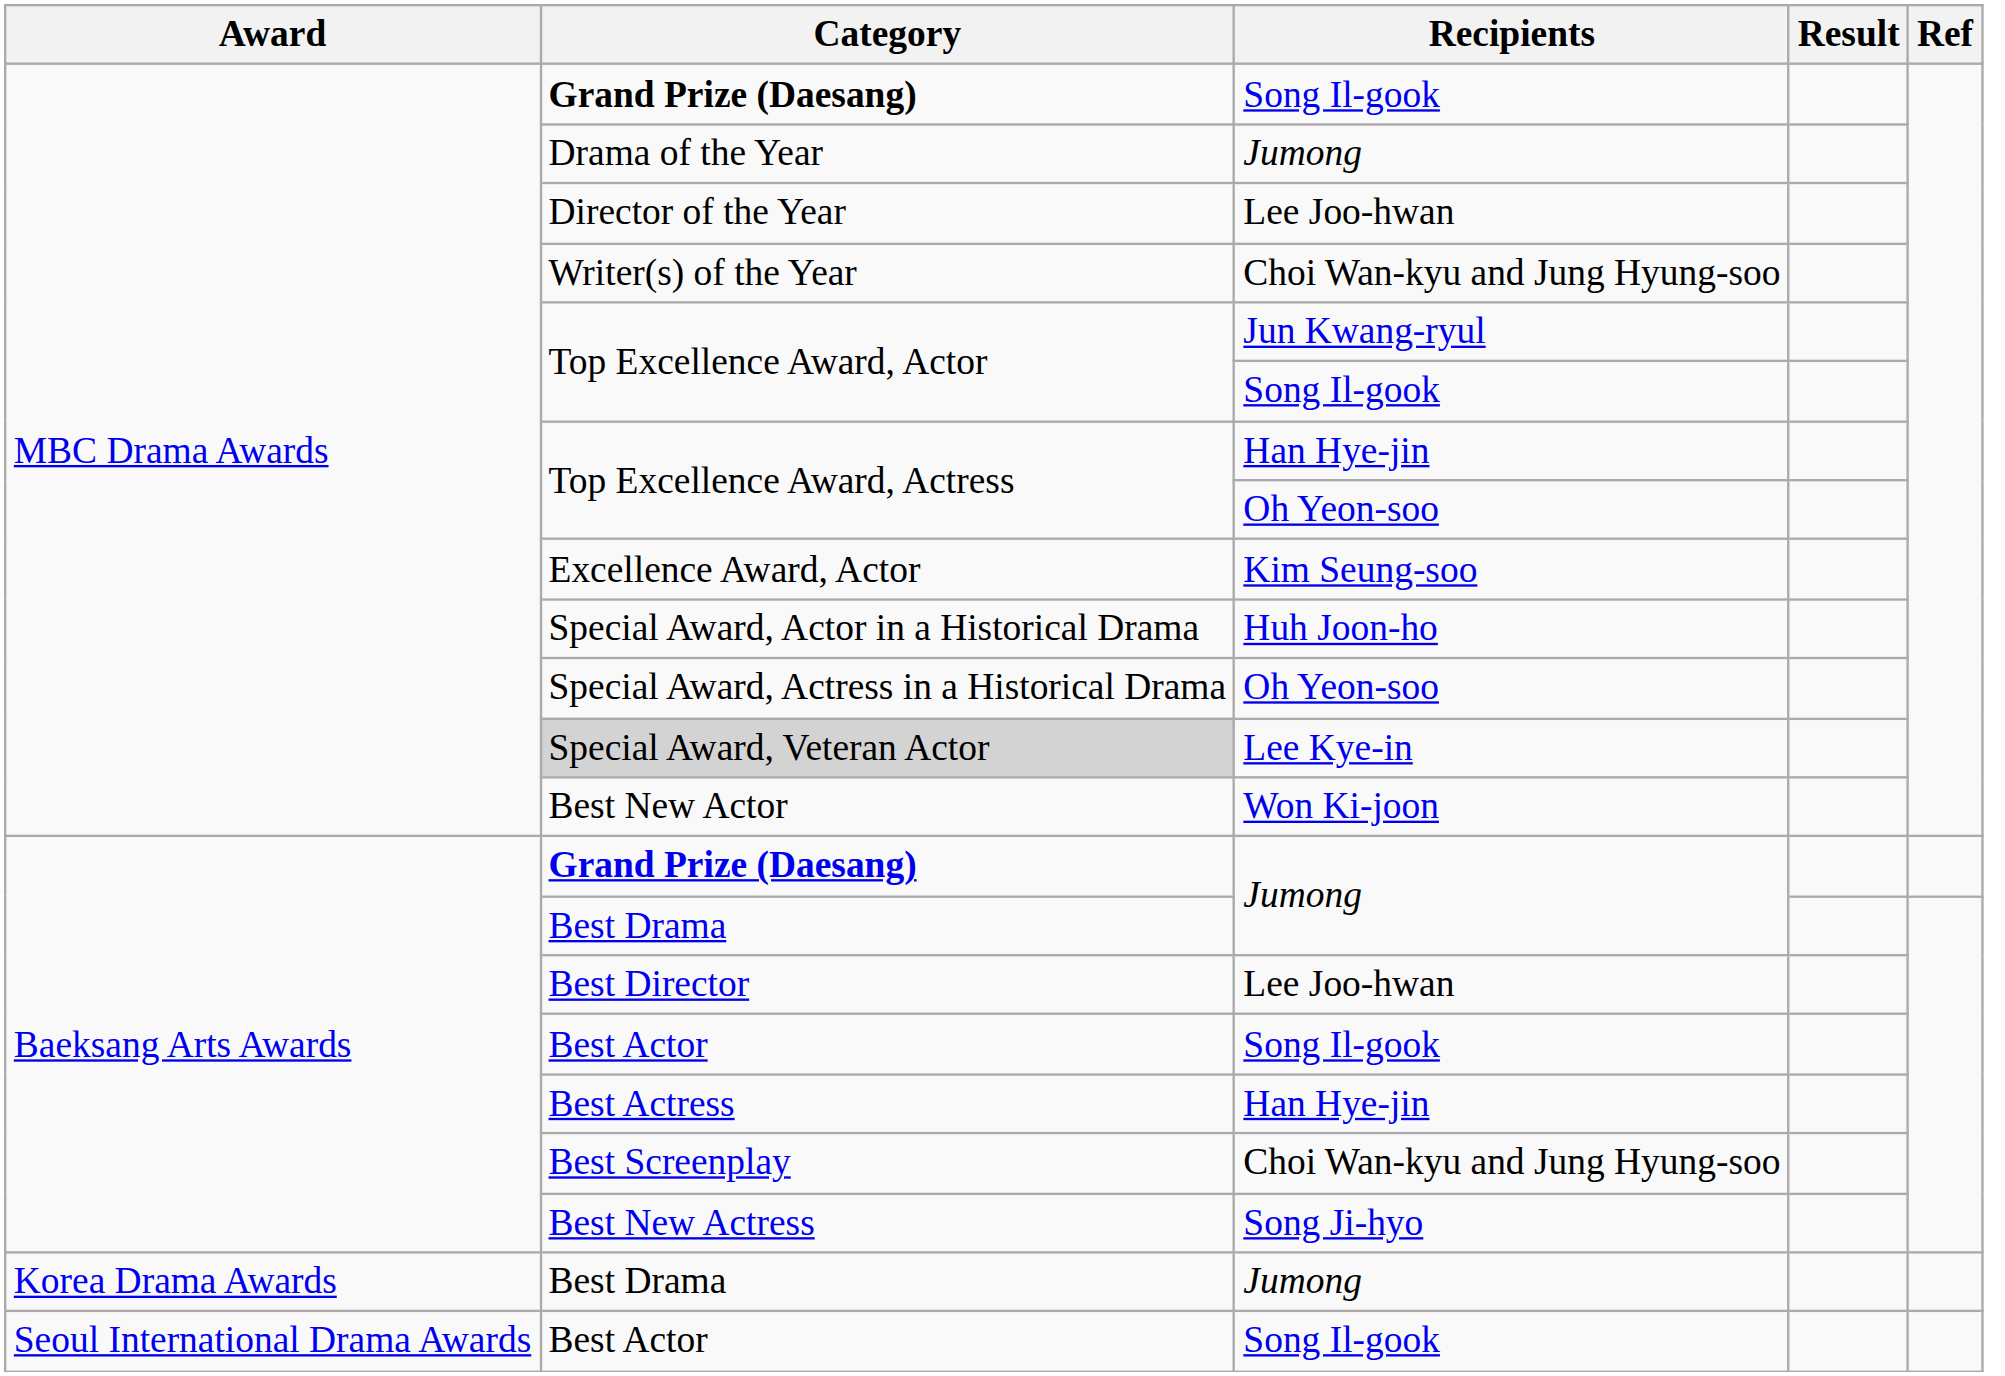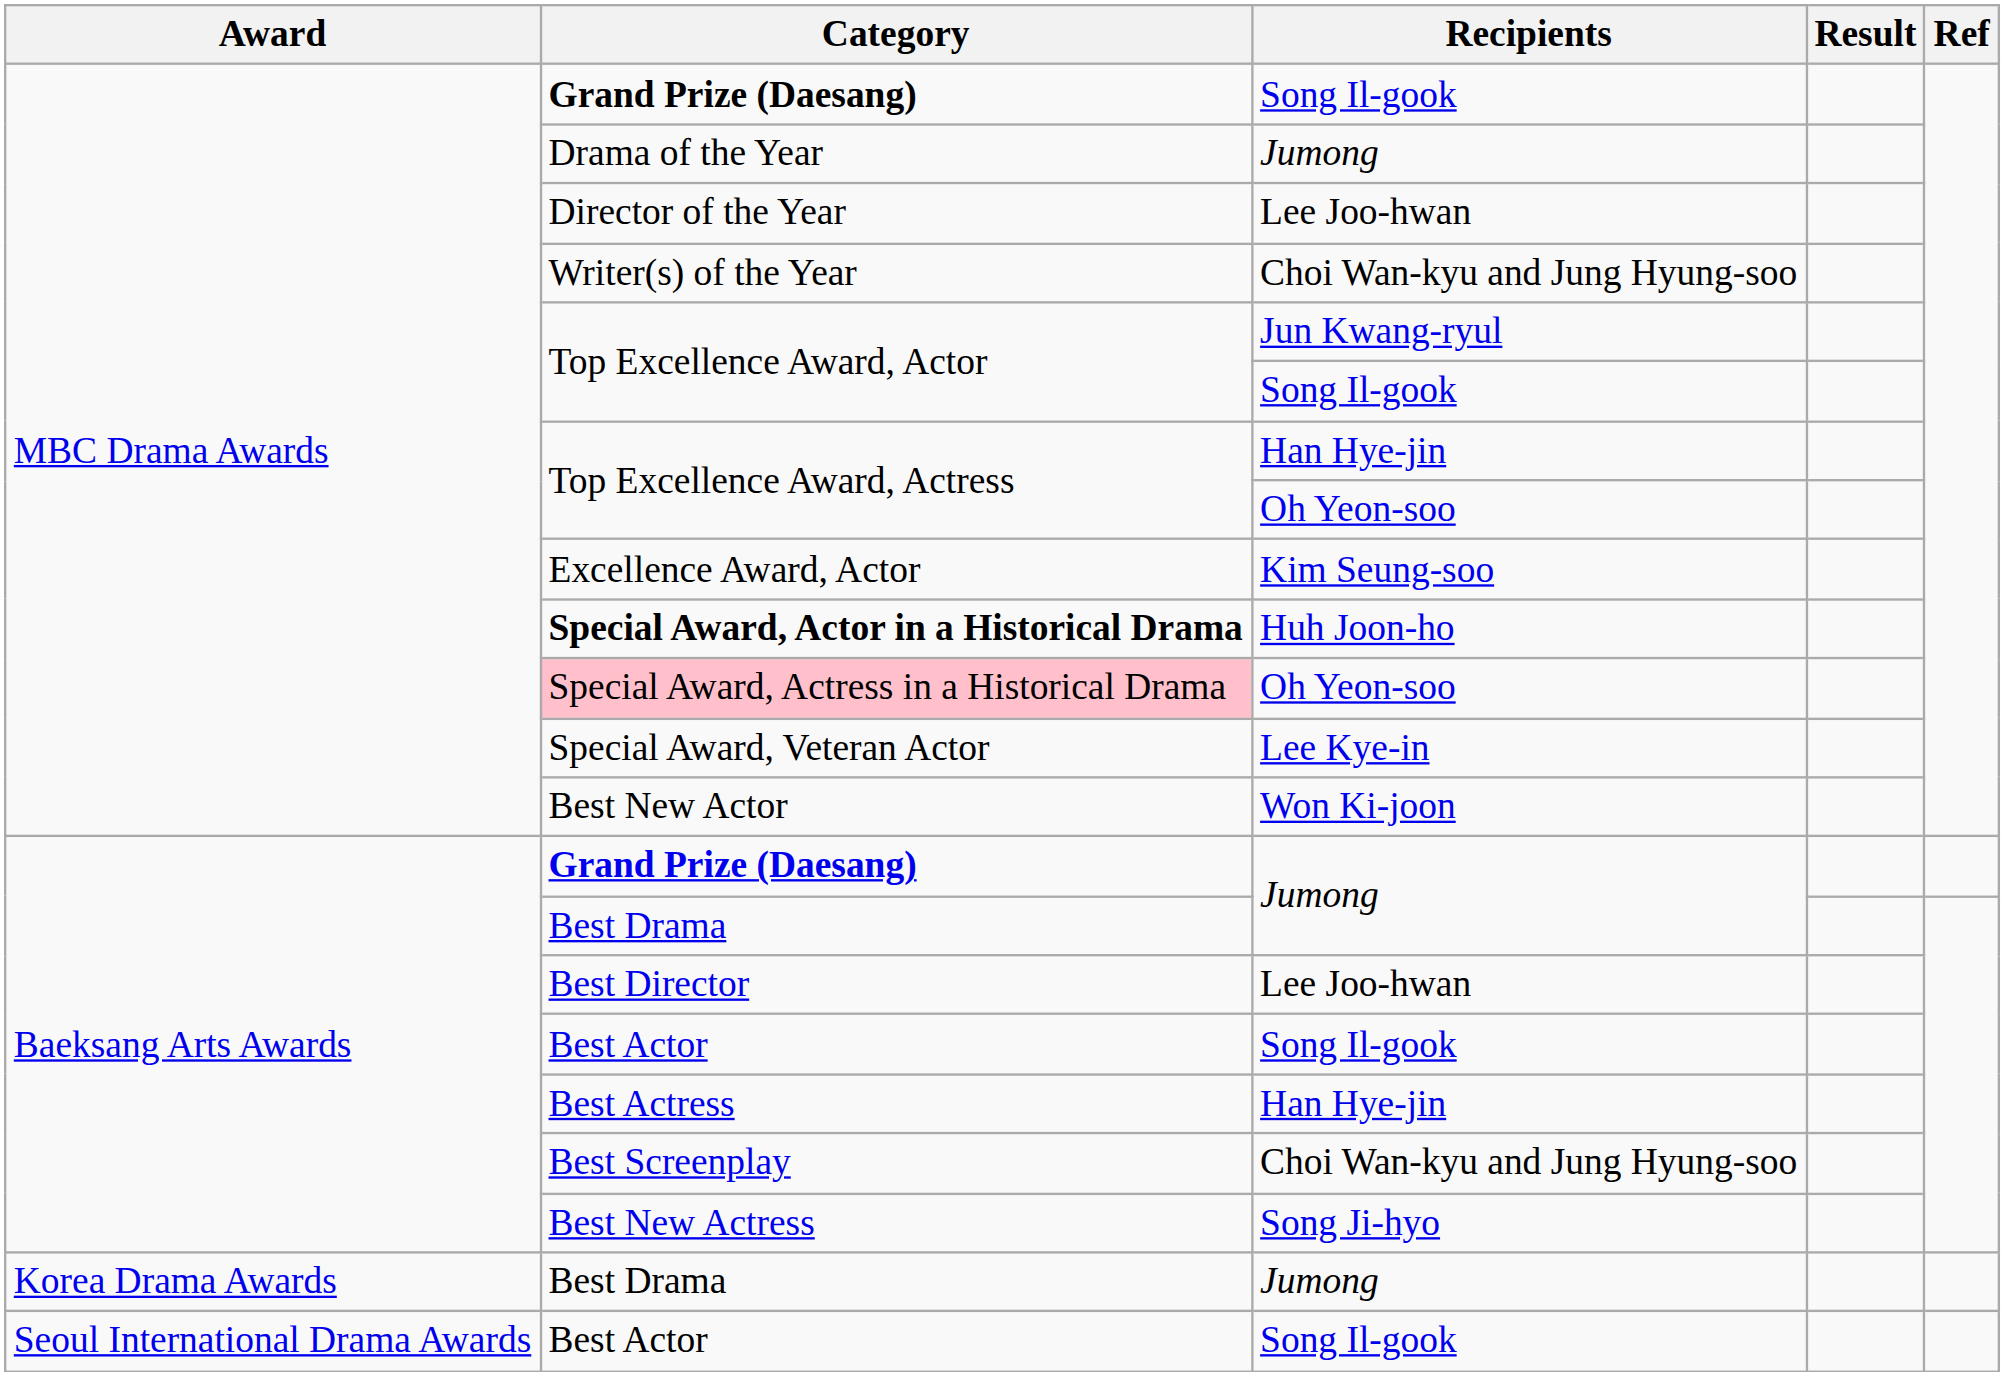(874, 627) normal -> (896, 627) bold
(887, 687) no background -> (887, 687) pink background
(769, 746) lightgrey background -> (769, 746) no background
